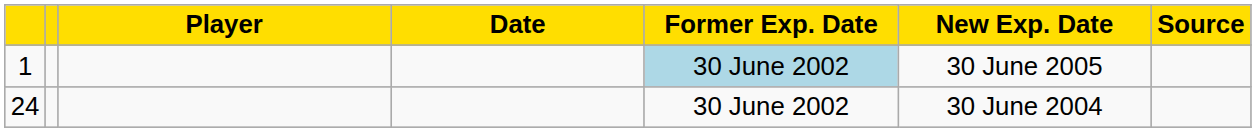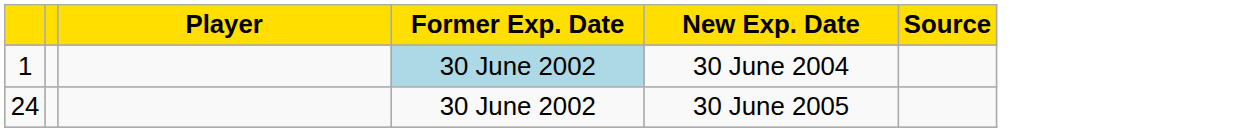- column: (518, 24)
(1025, 65) 30 June 2005 -> (771, 65) 30 June 2004
(1025, 106) 30 June 2004 -> (771, 106) 30 June 2005
